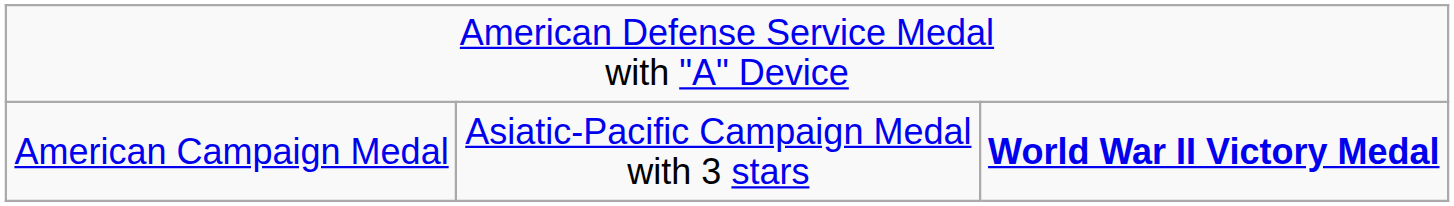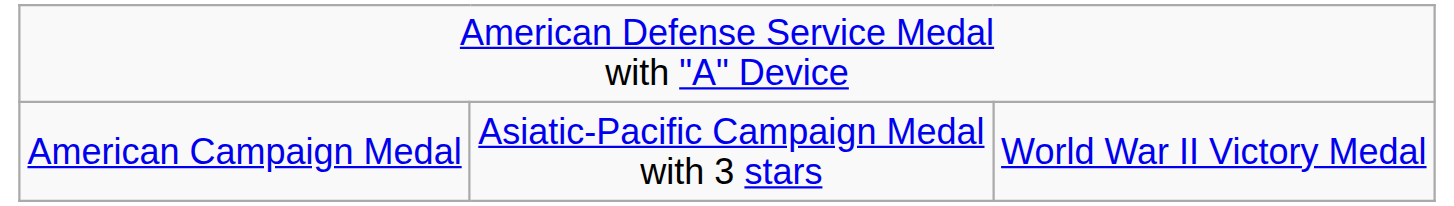(1214, 150) bold -> (1214, 150) normal
